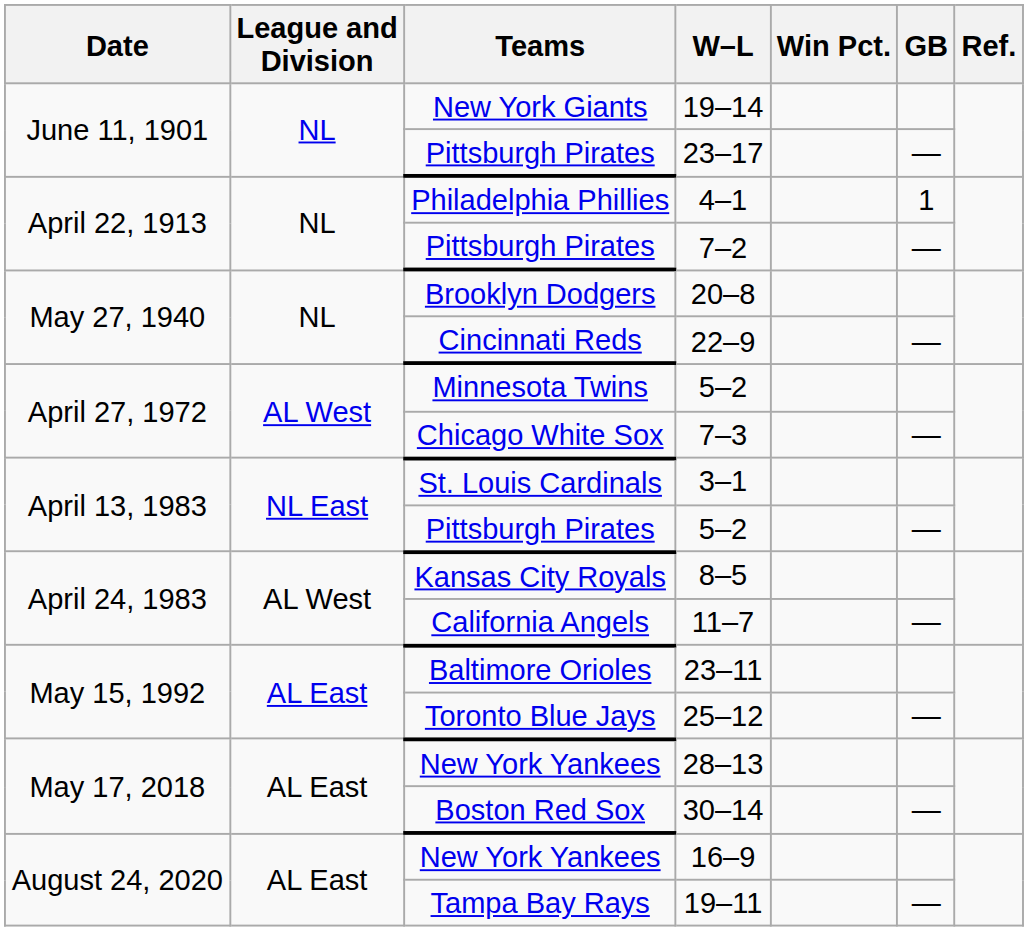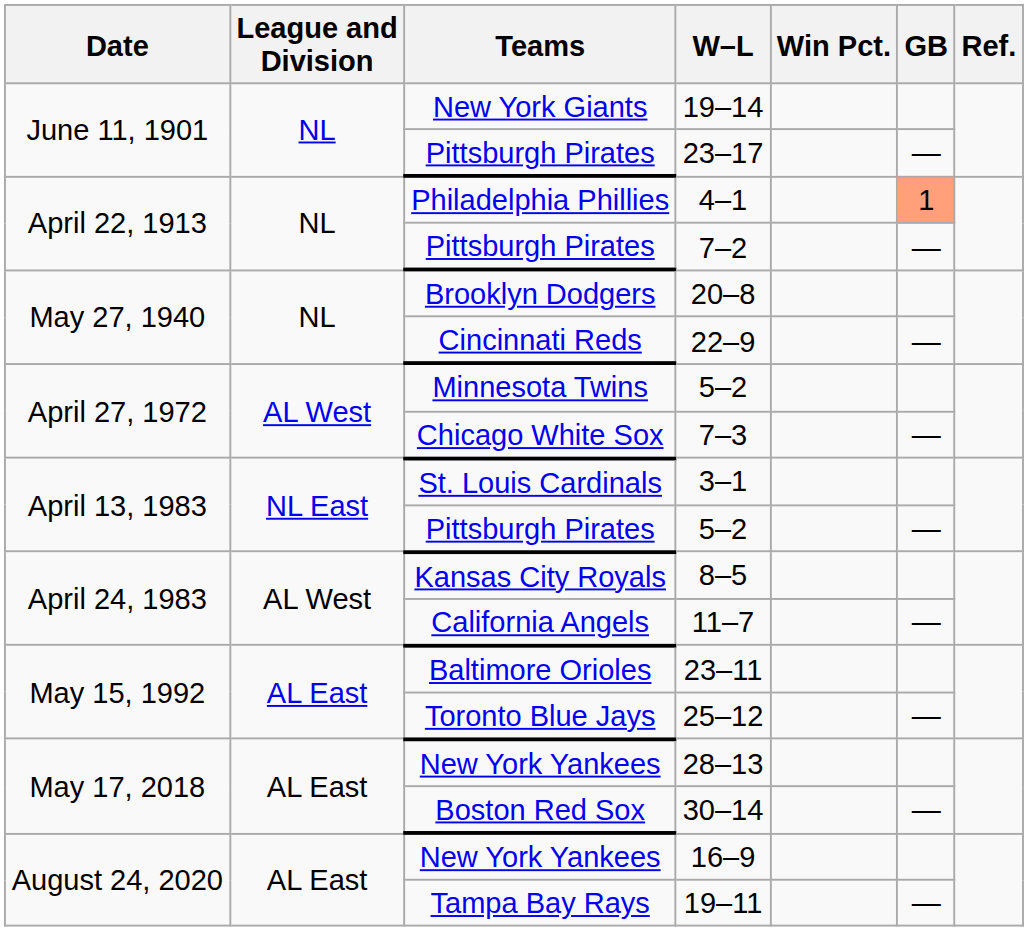(926, 200) no background -> (926, 200) lightsalmon background
